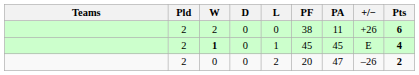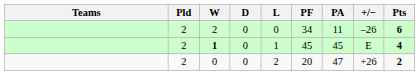(307, 29) 38 -> (307, 29) 34
(369, 29) +26 -> (369, 29) –26
(369, 62) –26 -> (369, 62) +26
